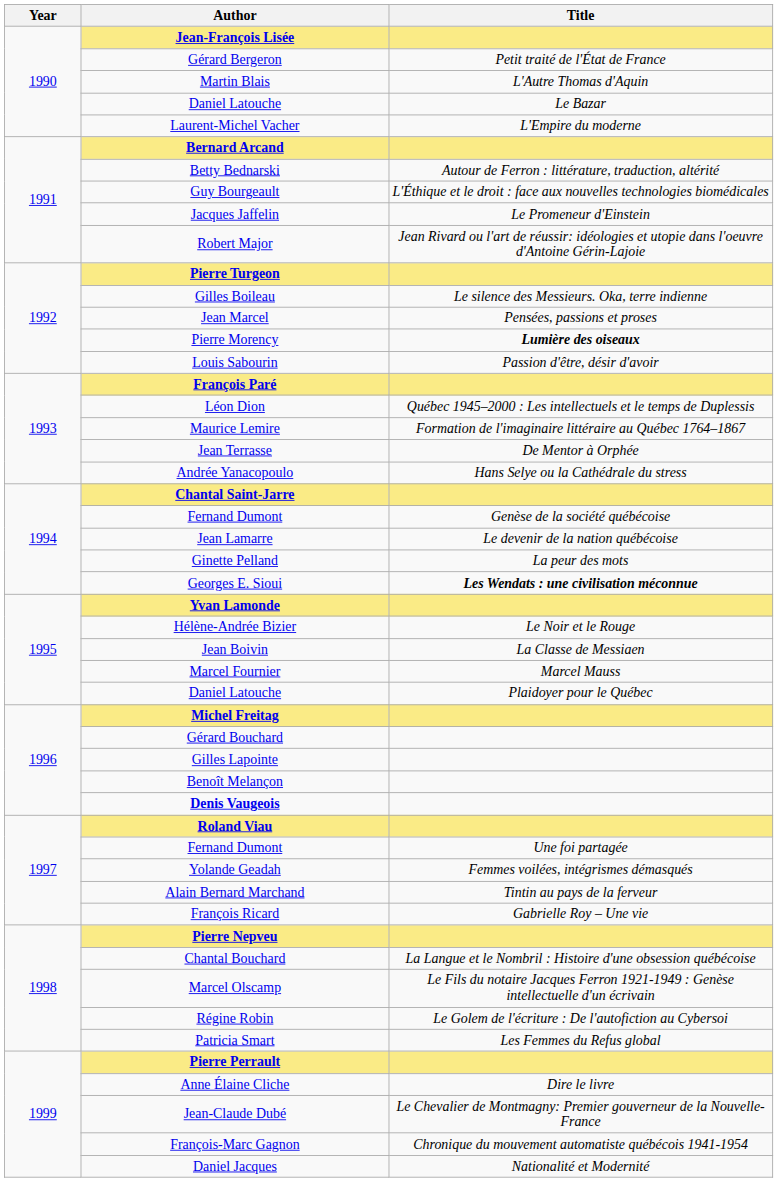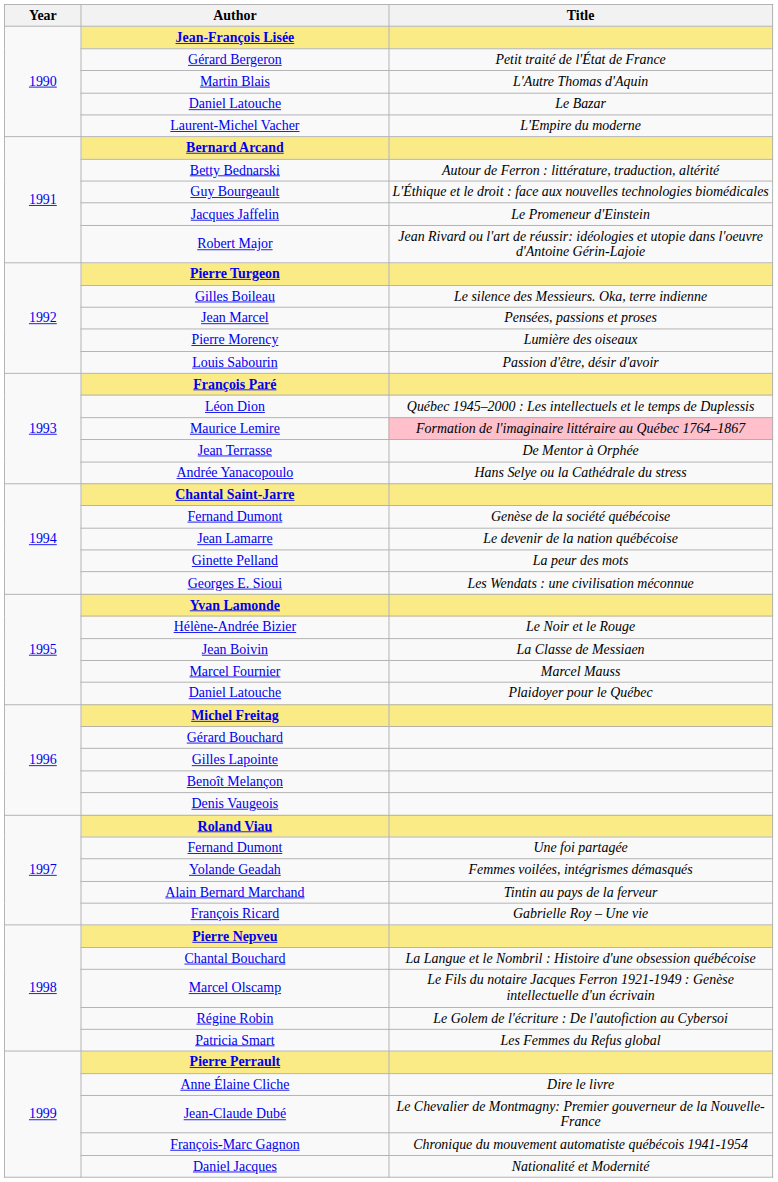(581, 340) bold -> (581, 340) normal
(581, 428) no background -> (581, 428) pink background
(581, 583) bold -> (581, 583) normal
(235, 803) bold -> (235, 803) normal
